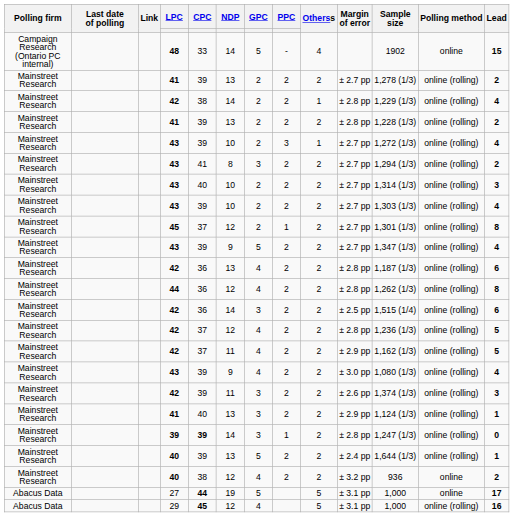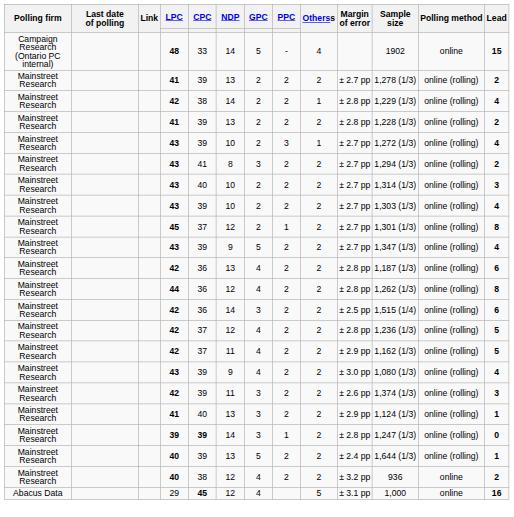- row: (38, 494)
(451, 506) online (rolling) -> (451, 494) online
